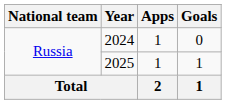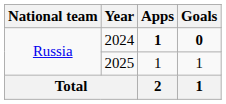(158, 39) normal -> (158, 39) bold
(199, 39) normal -> (199, 39) bold
